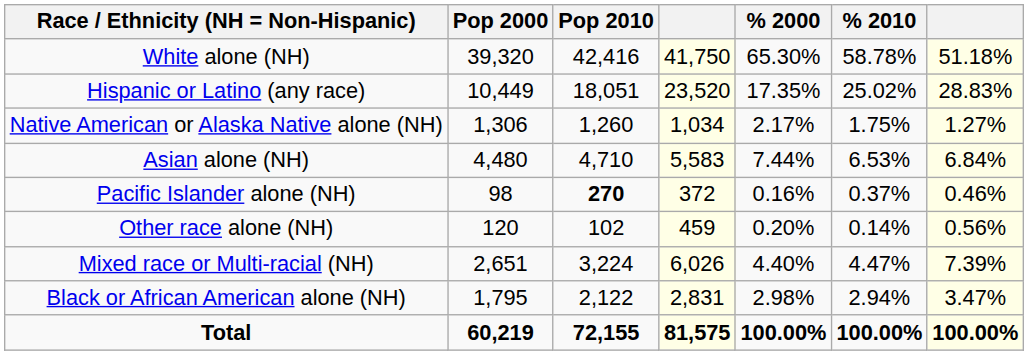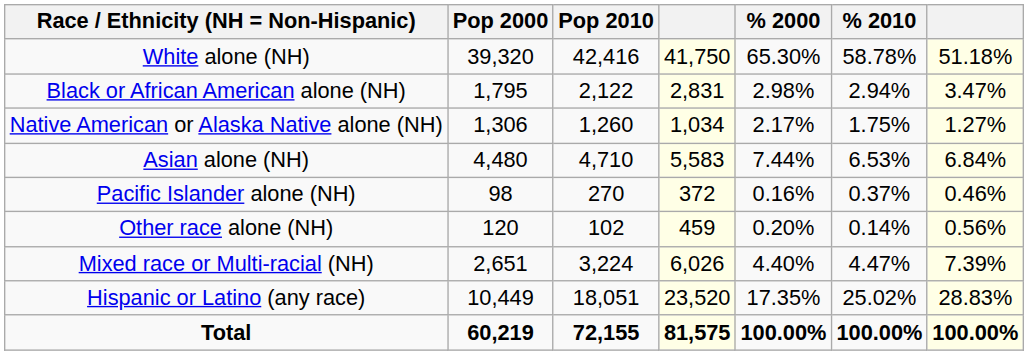rows swapped: (226, 297) <-> (226, 90)
(606, 194) bold -> (606, 194) normal
